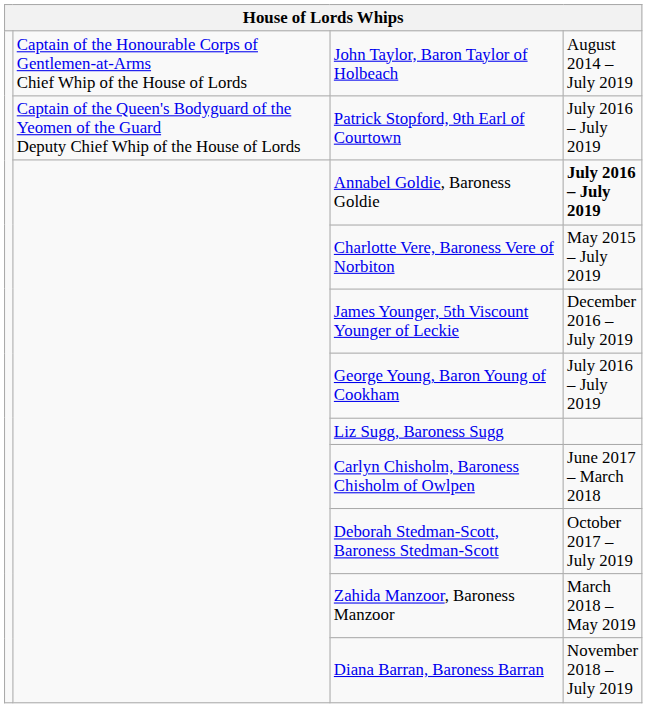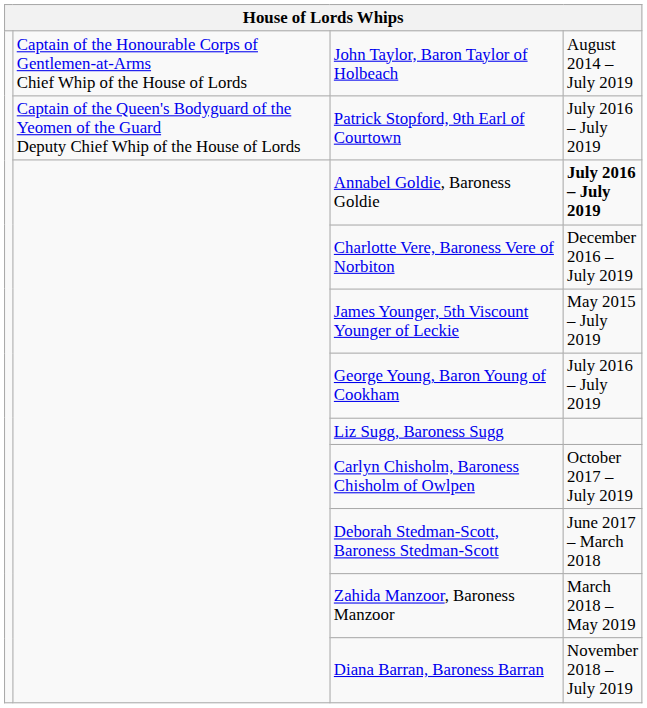(601, 256) May 2015 – July 2019 -> (602, 256) December 2016 – July 2019
(602, 321) December 2016 – July 2019 -> (601, 321) May 2015 – July 2019
(601, 476) June 2017 – March 2018 -> (600, 476) October 2017 – July 2019
(600, 541) October 2017 – July 2019 -> (601, 541) June 2017 – March 2018
